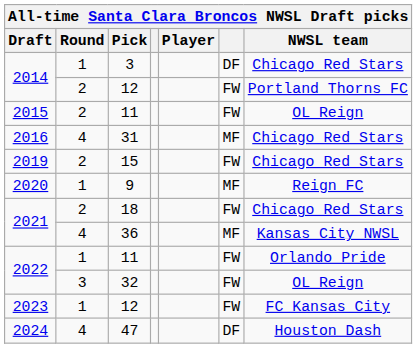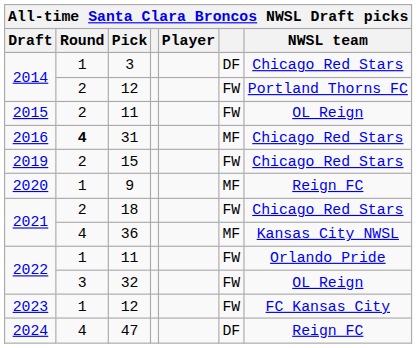(82, 137) normal -> (82, 137) bold
(328, 331) Houston Dash -> (328, 331) Reign FC
